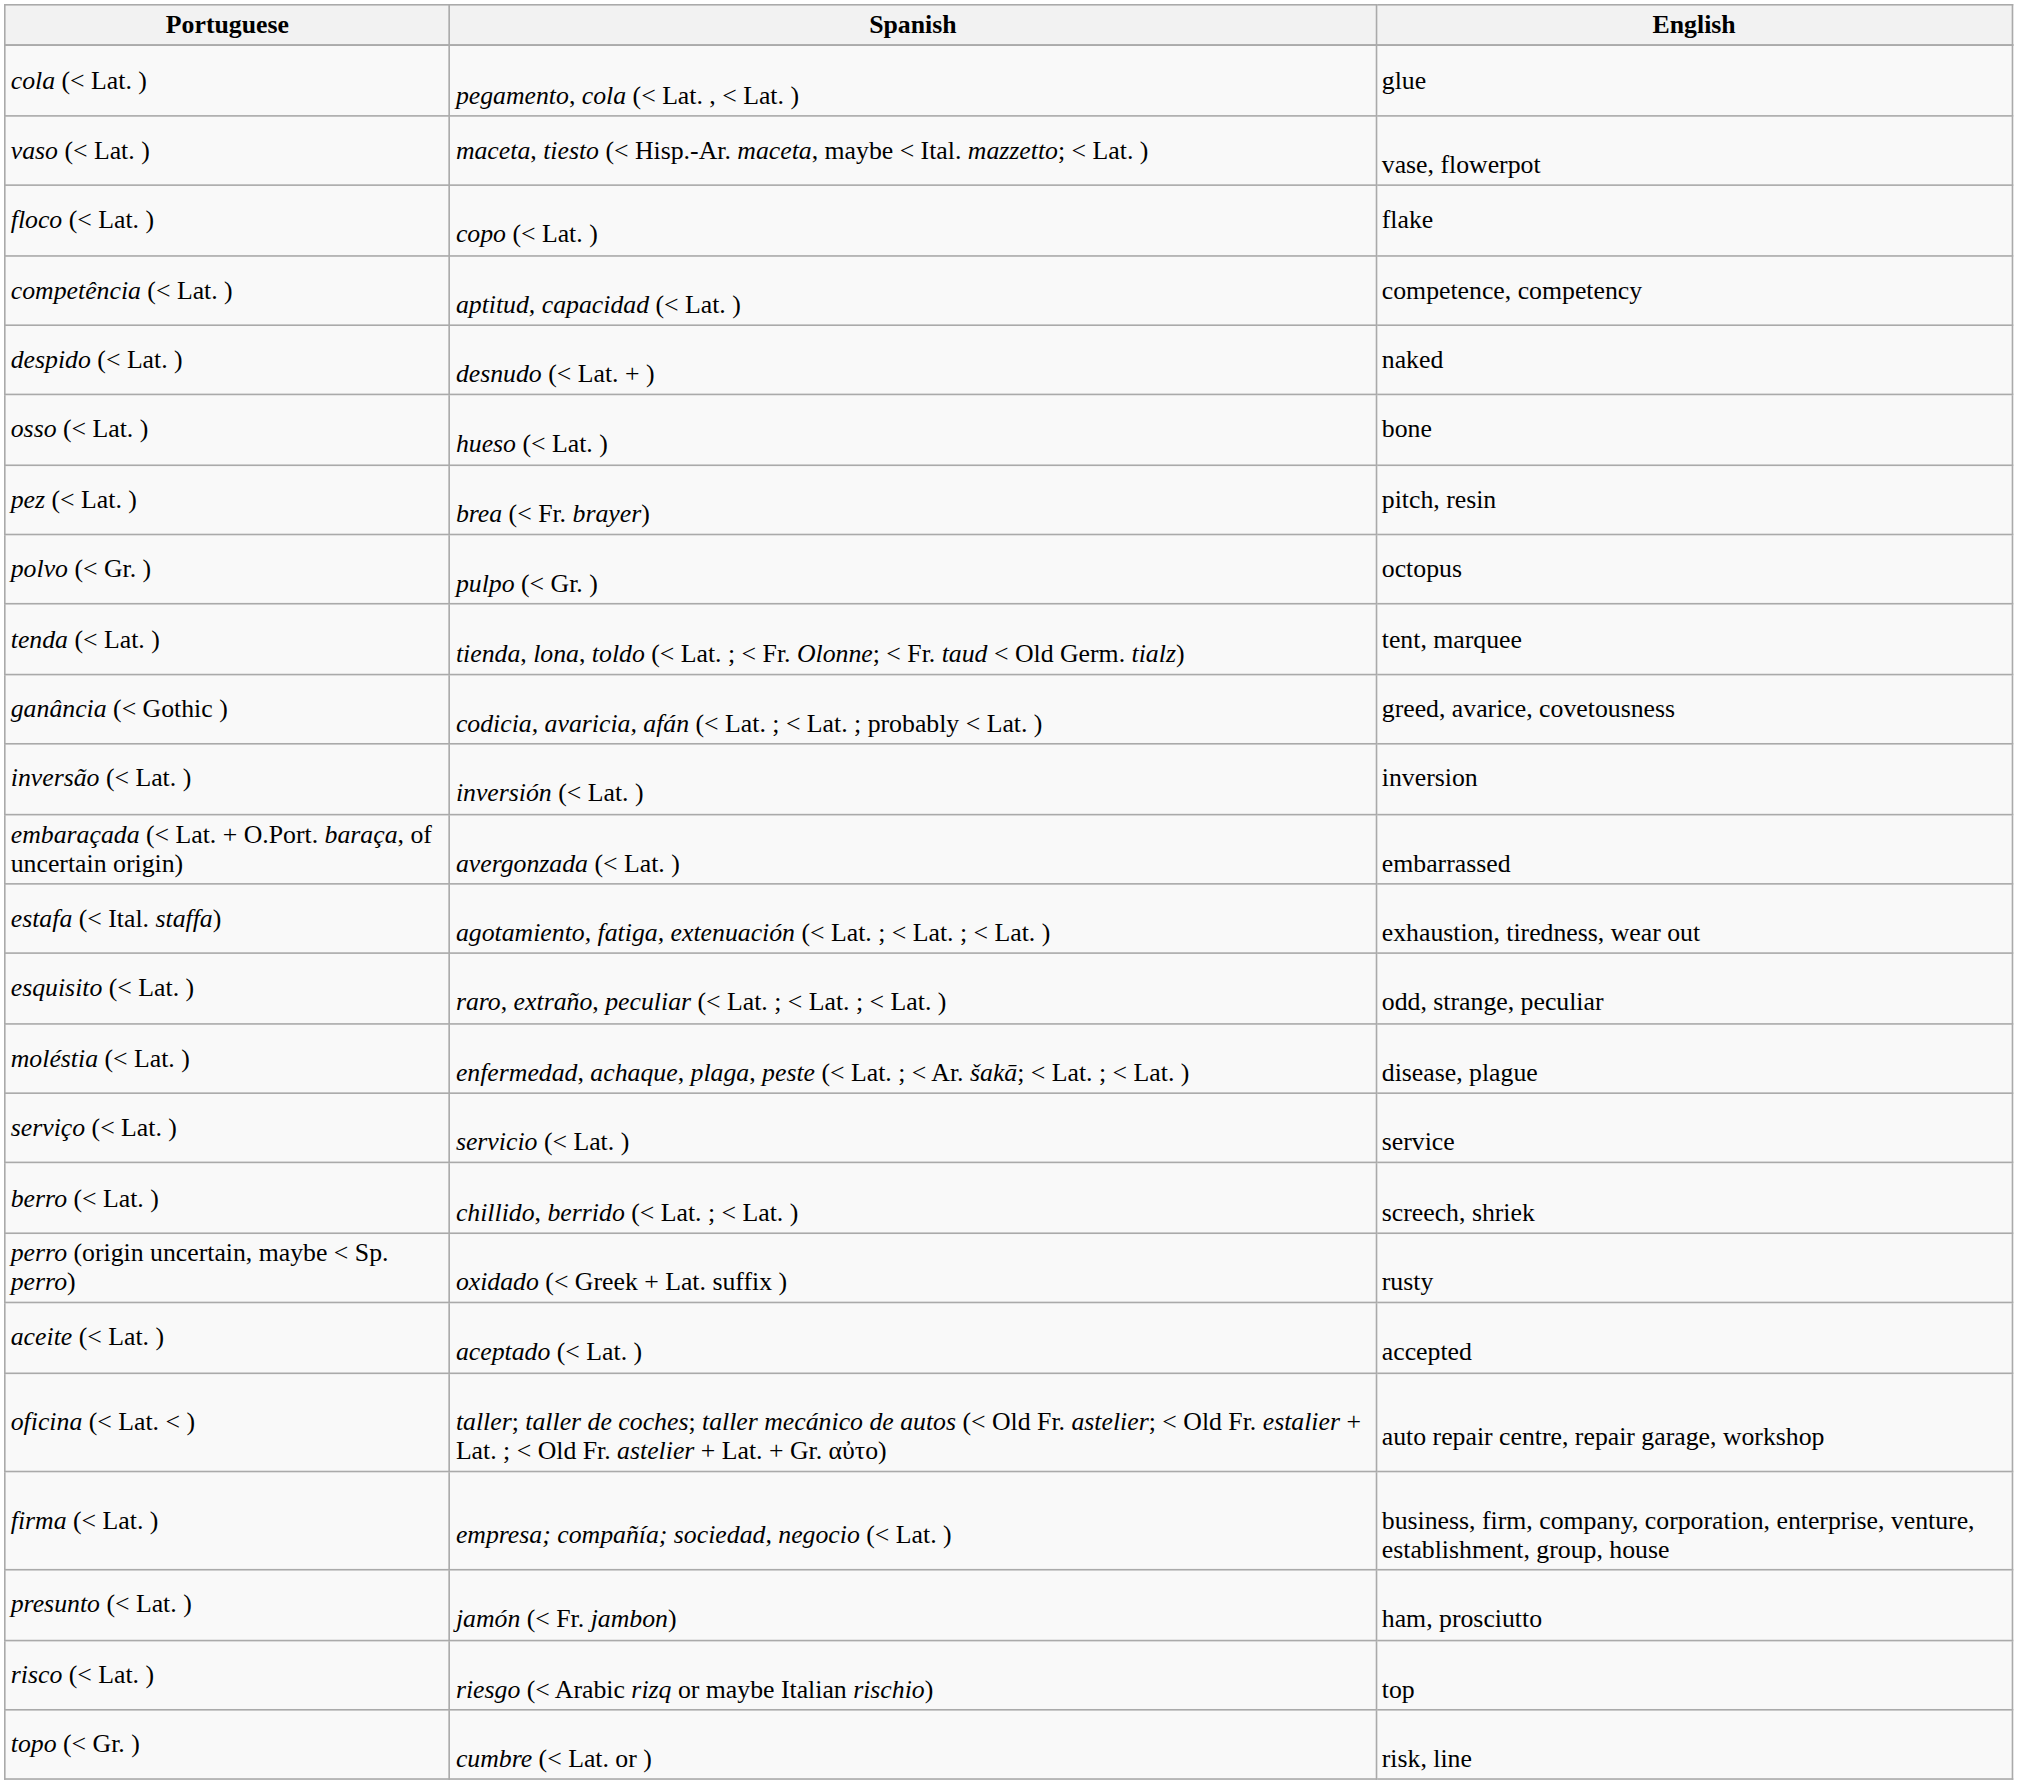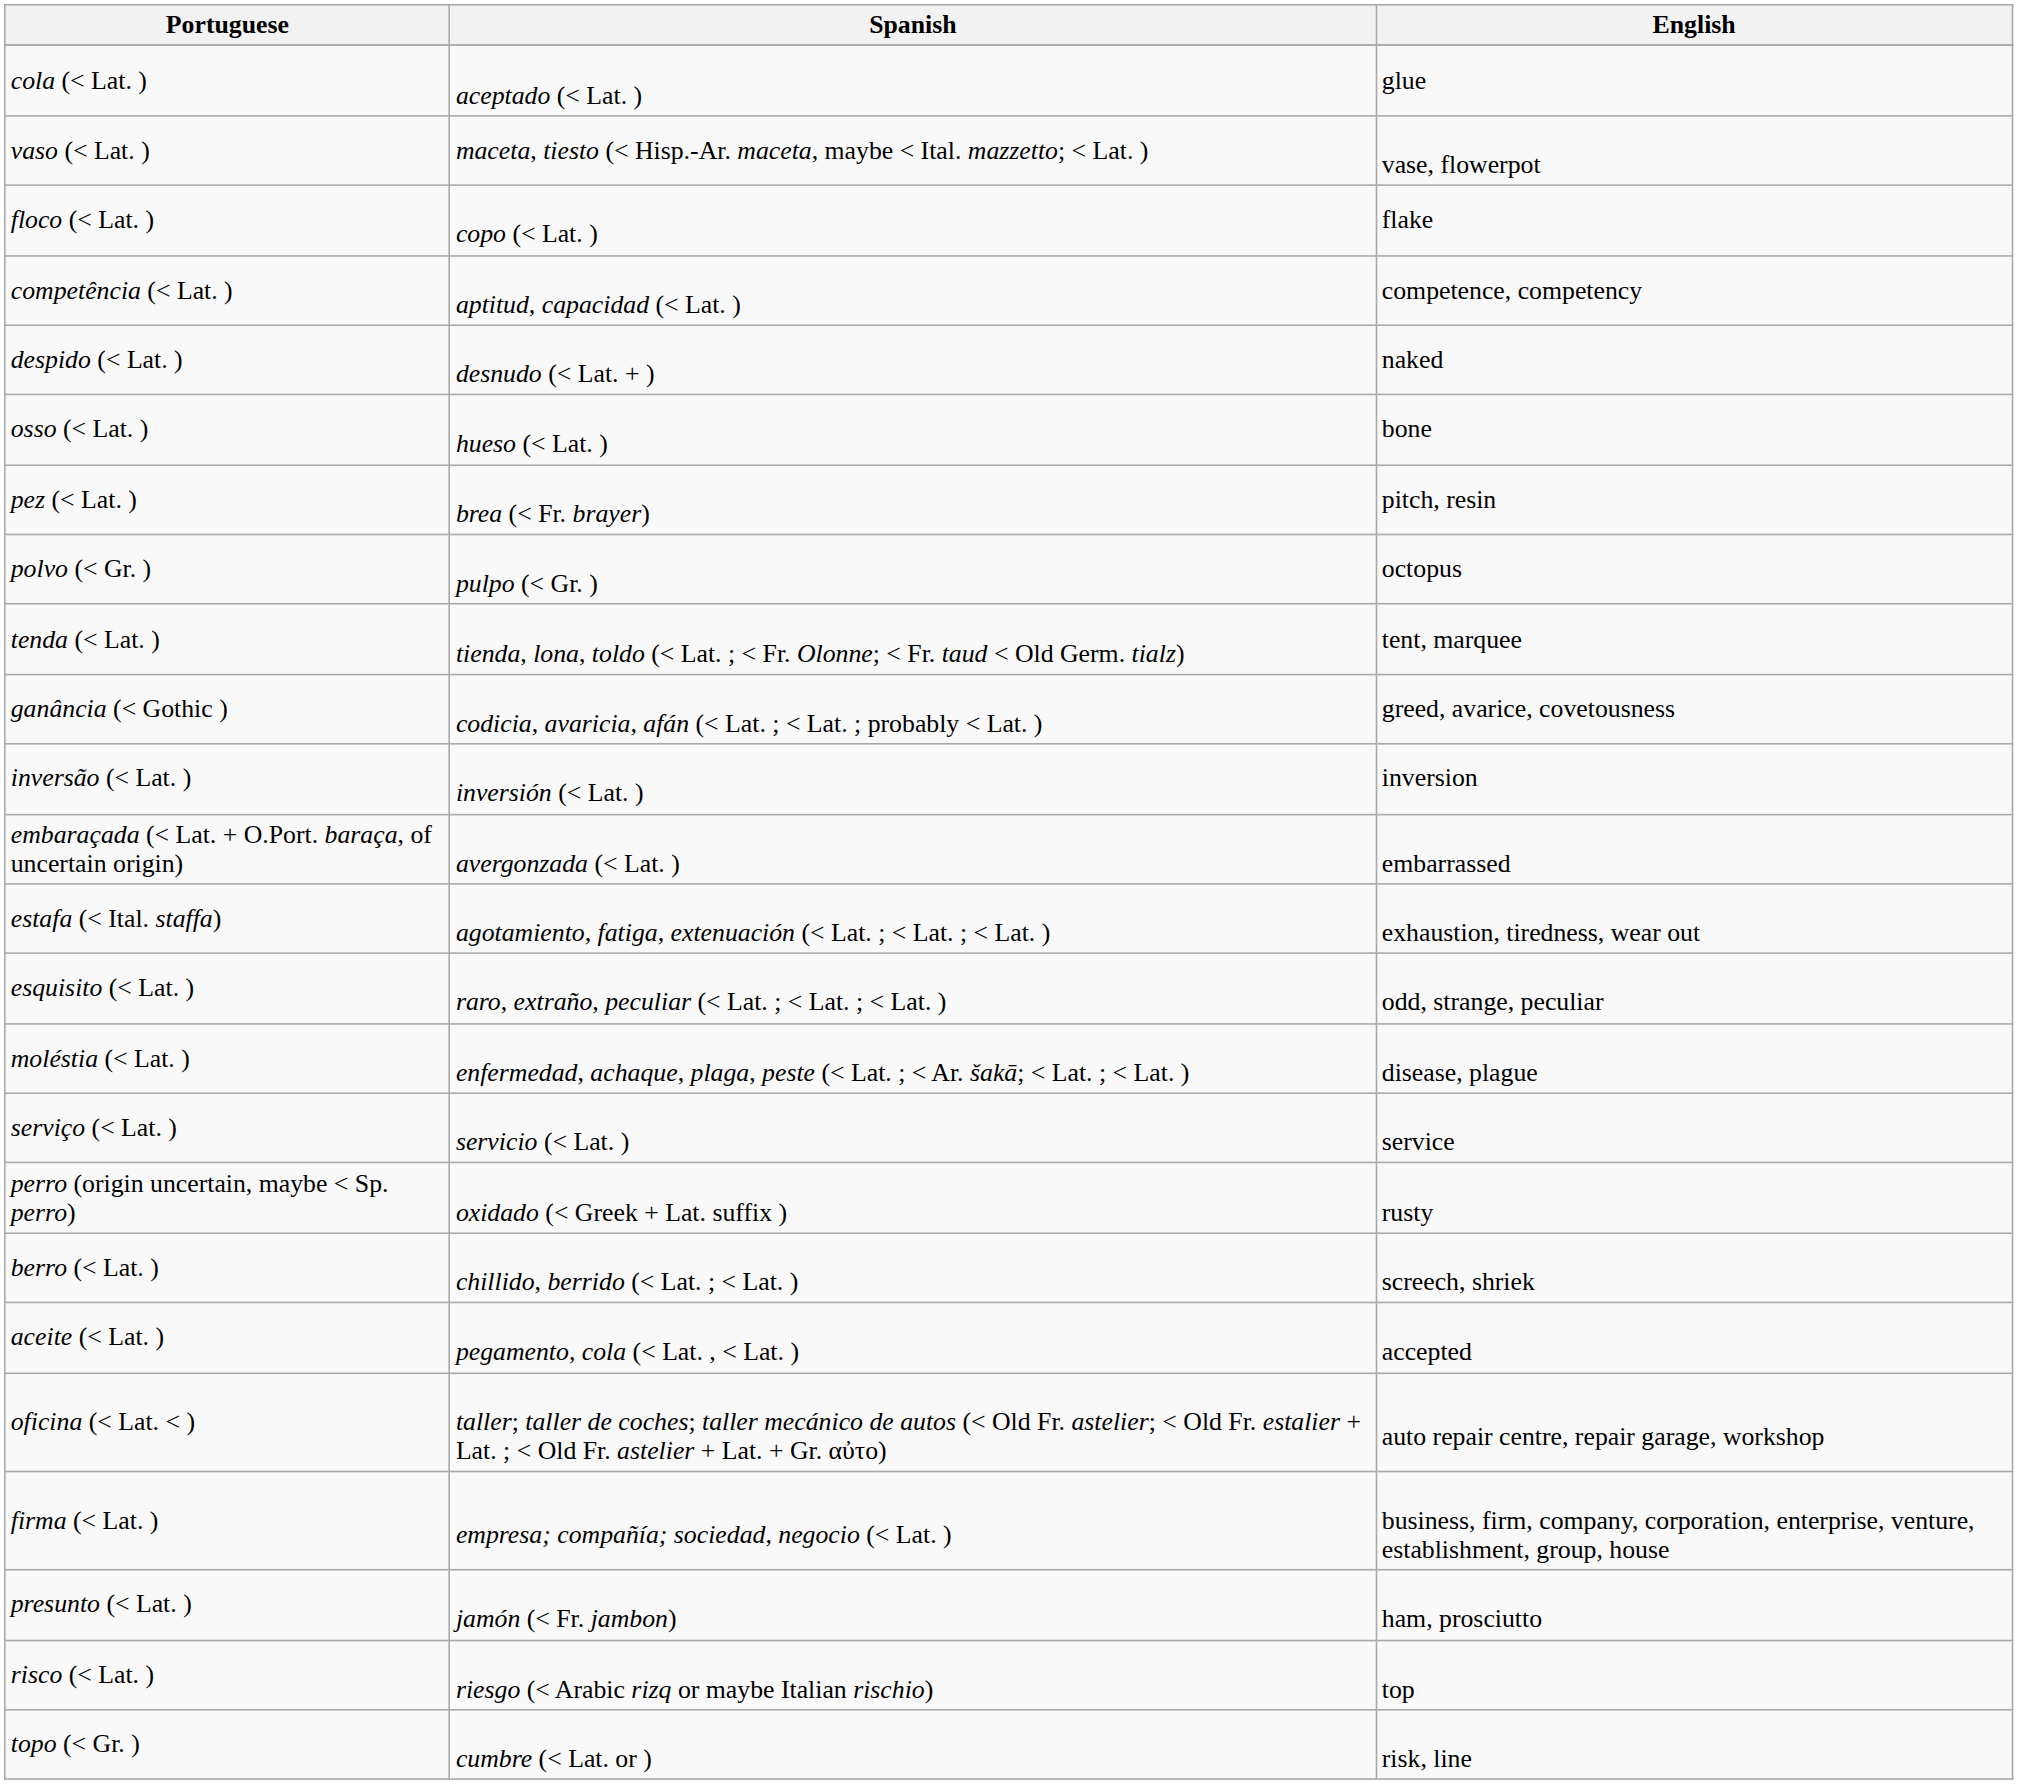(627, 94) pegamento, cola (< Lat. , < Lat. ) -> (549, 94) aceptado (< Lat. )
rows swapped: (200, 1267) <-> (85, 1197)
(549, 1351) aceptado (< Lat. ) -> (627, 1351) pegamento, cola (< Lat. , < Lat. )
